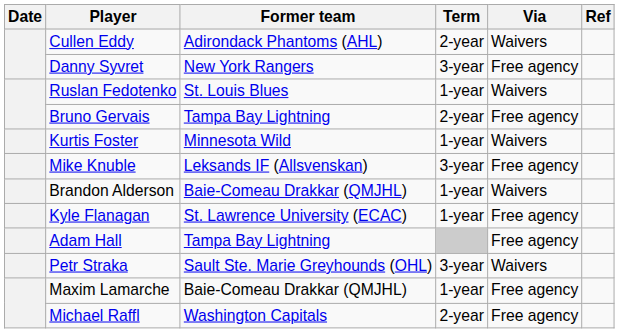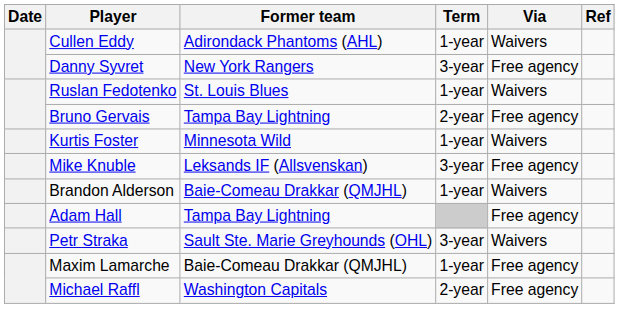(462, 41) 2-year -> (462, 41) 1-year
- row: (99, 215)
